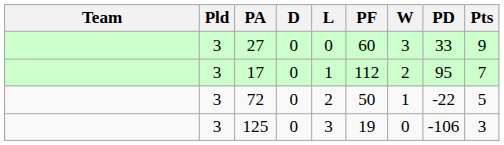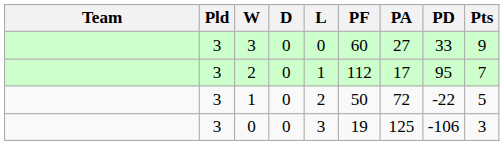columns swapped: (405, 18) <-> (255, 18)
